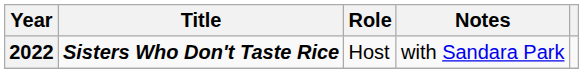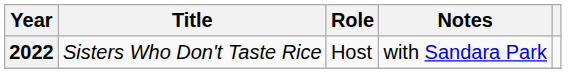(201, 52) bold -> (192, 52) normal
